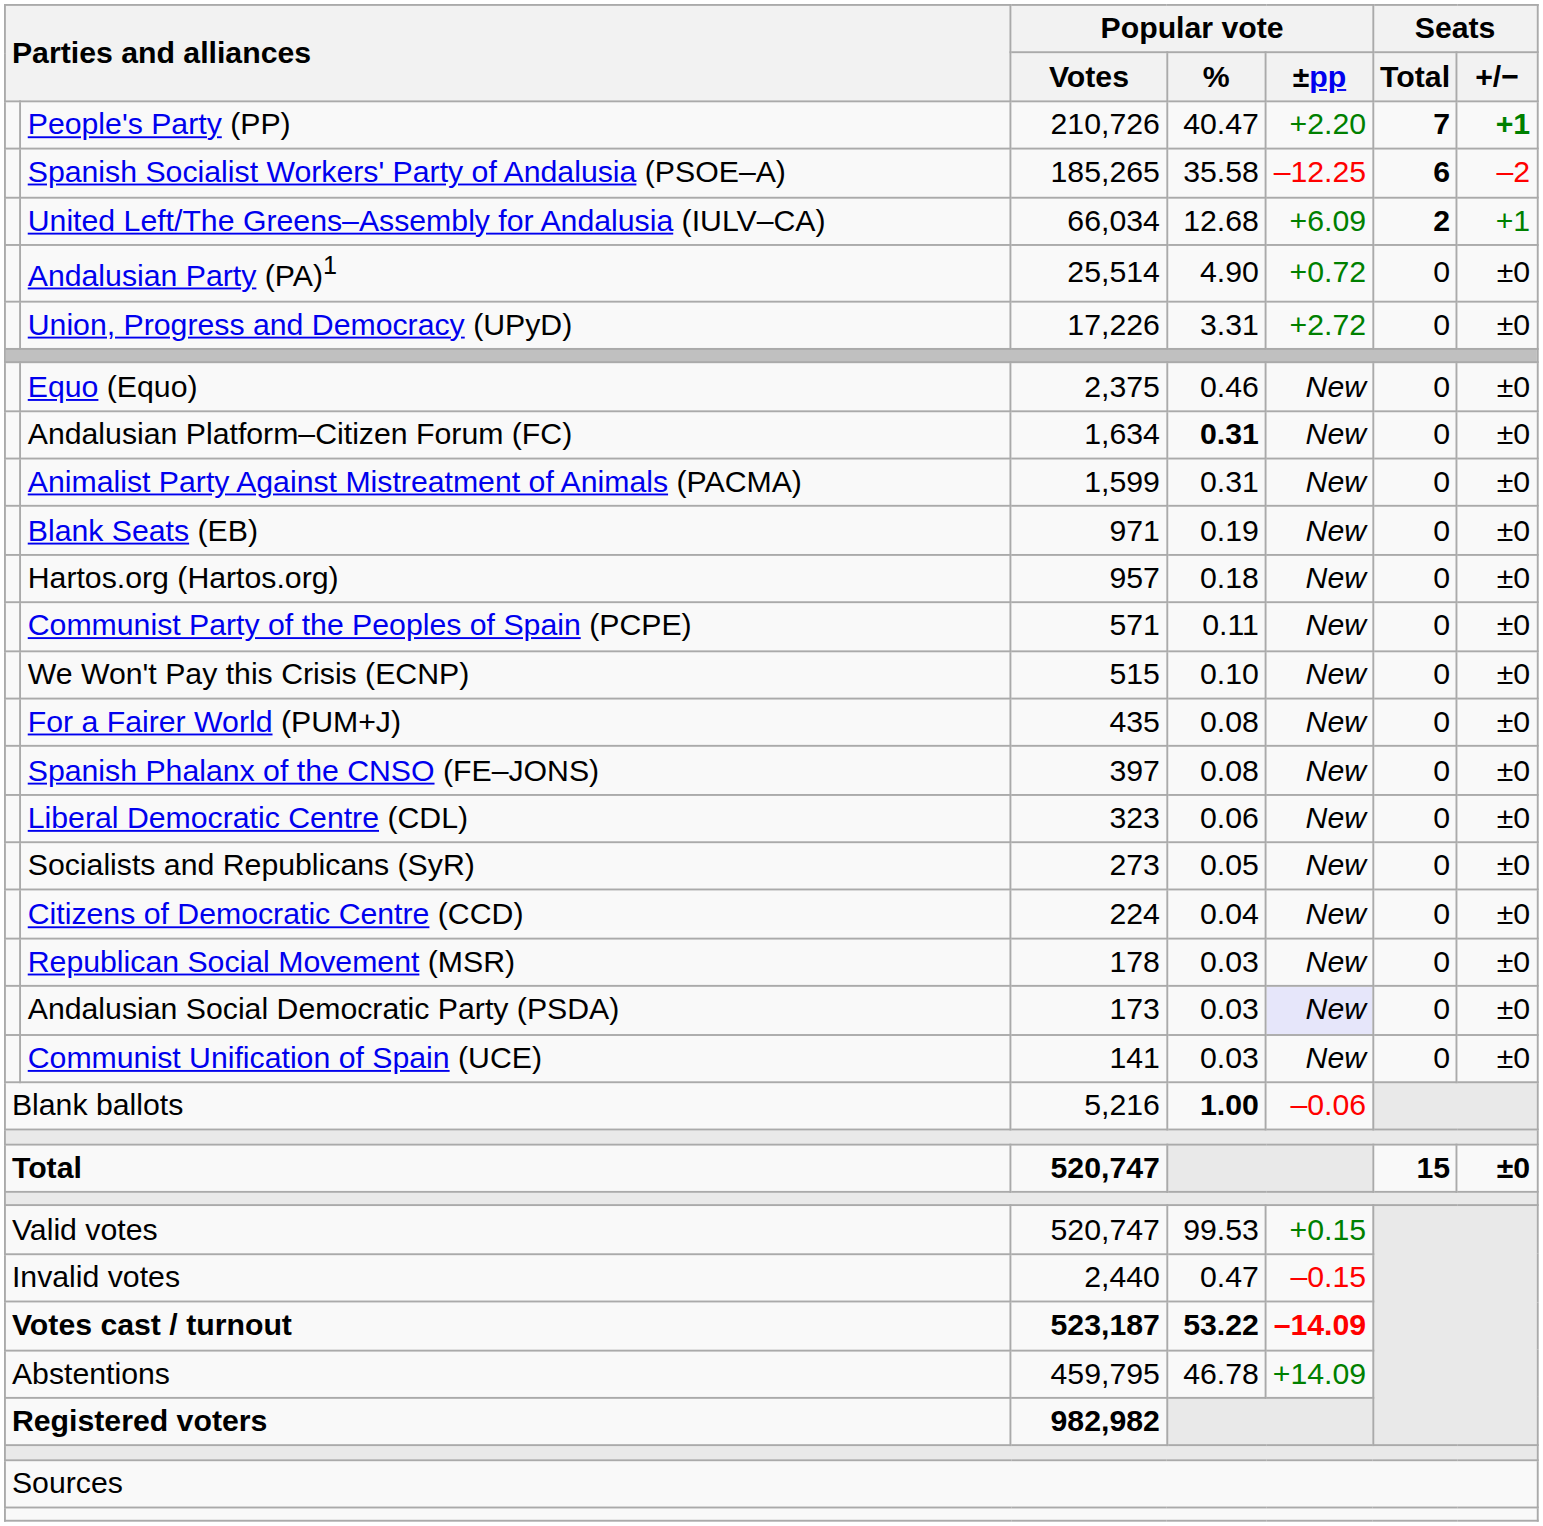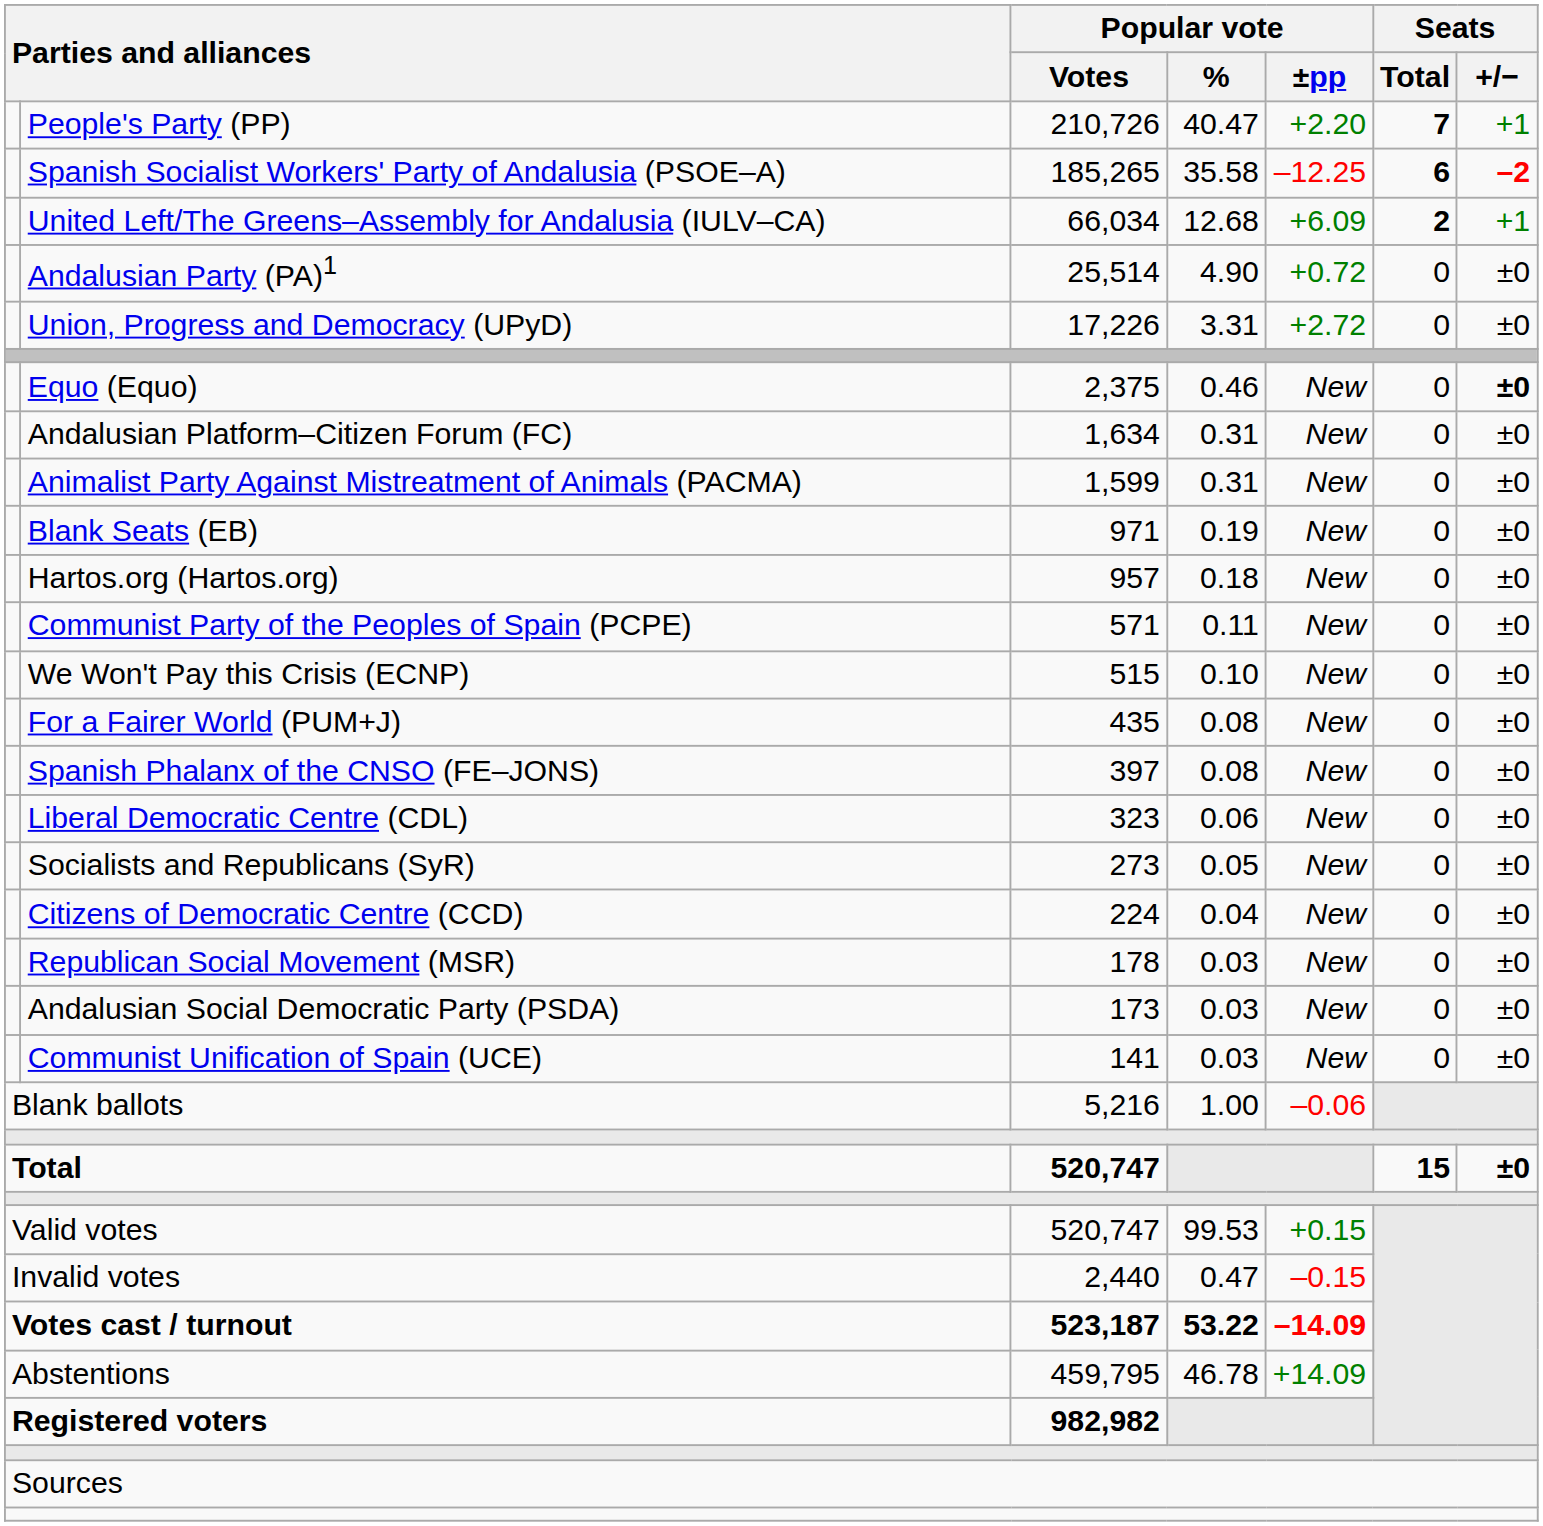(1513, 124) bold -> (1513, 124) normal
(1513, 172) normal -> (1513, 172) bold
(1513, 386) normal -> (1513, 386) bold
(1229, 434) bold -> (1229, 434) normal
(1336, 1009) lavender background -> (1336, 1009) no background
(1229, 1105) bold -> (1229, 1105) normal
